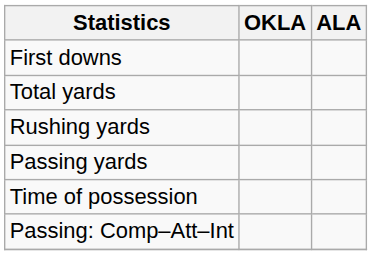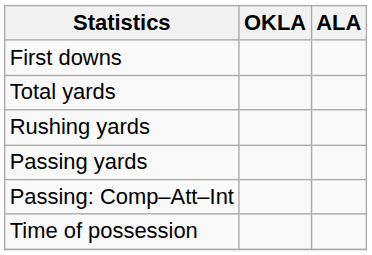rows swapped: (122, 231) <-> (104, 196)
